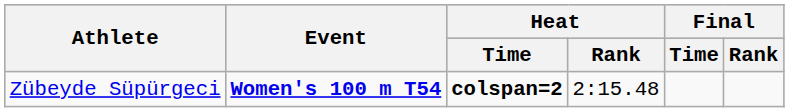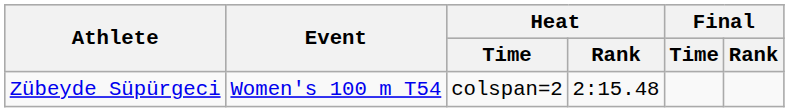(336, 89) bold -> (336, 89) normal
(507, 89) bold -> (507, 89) normal
